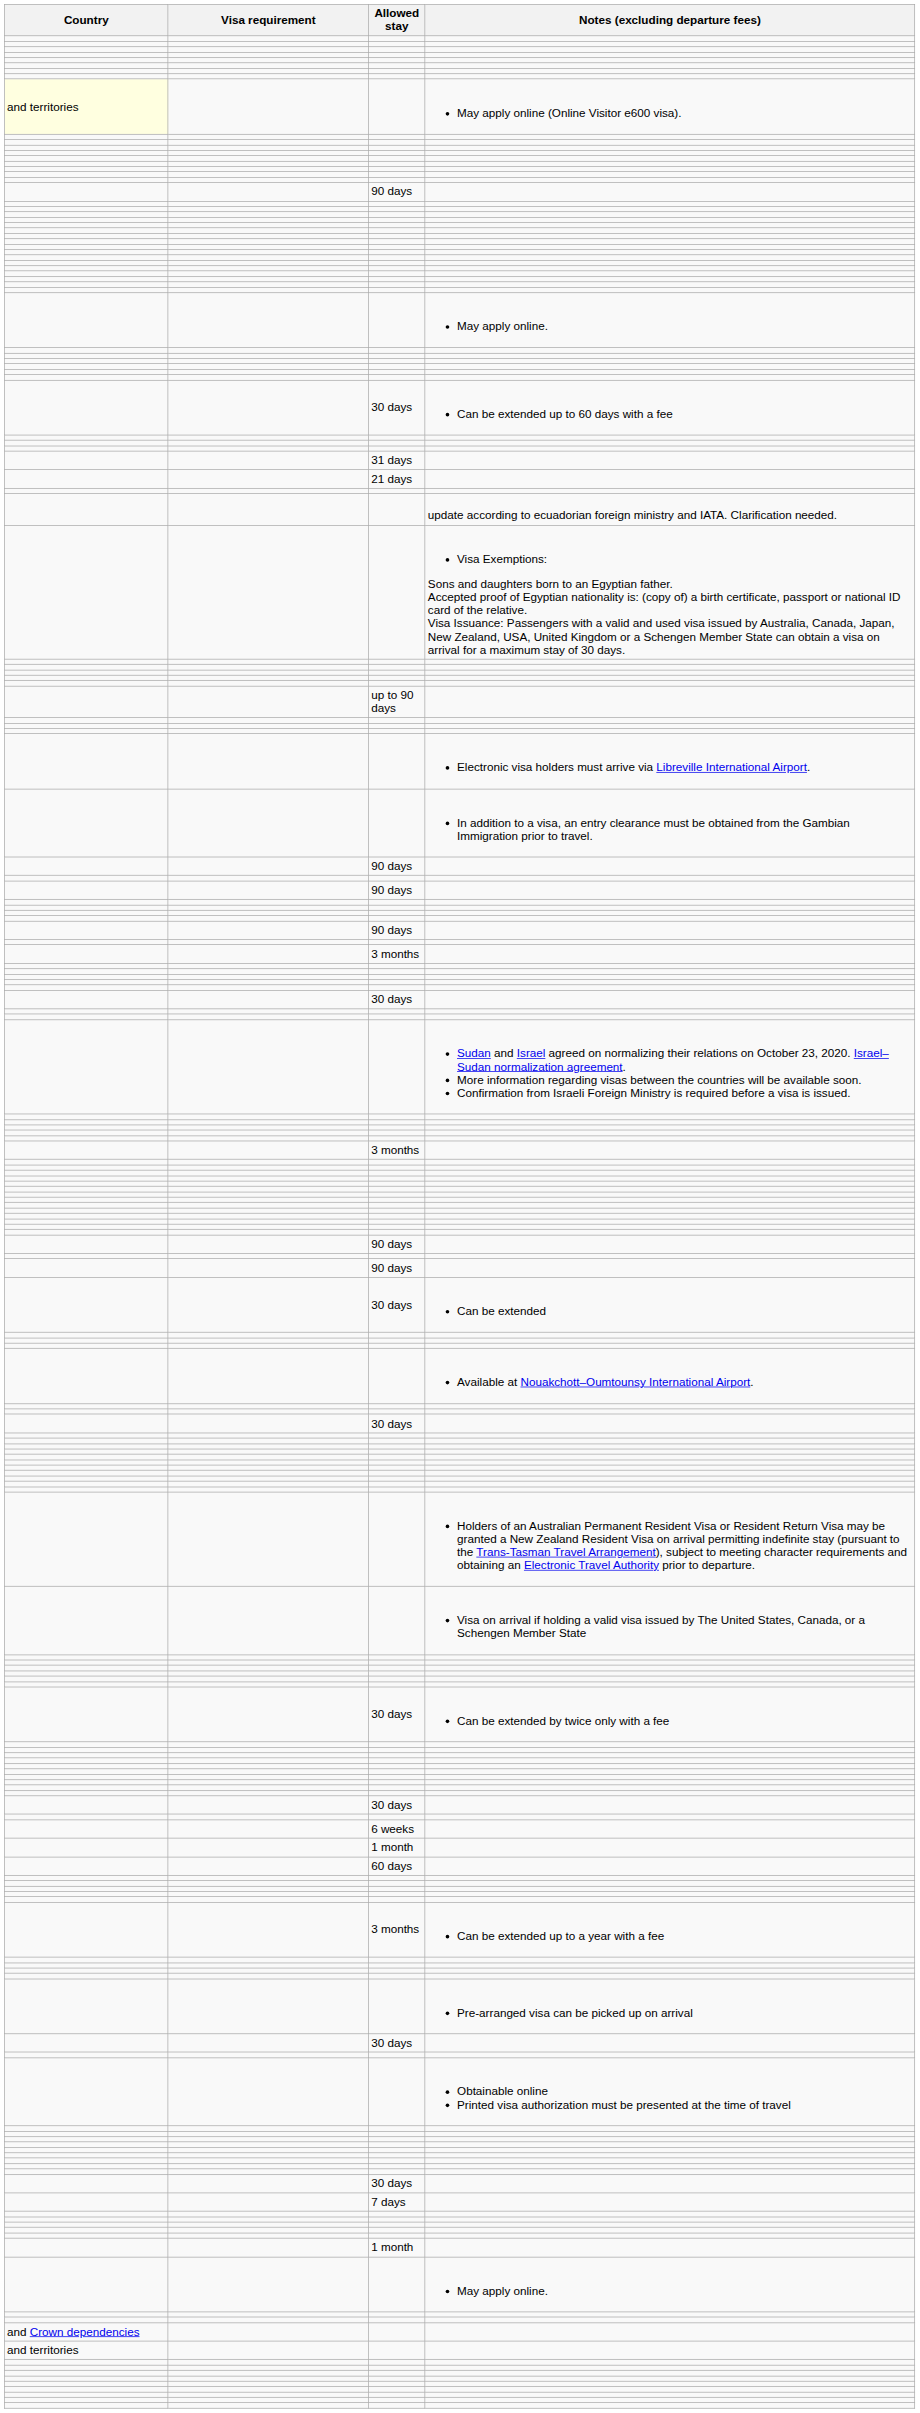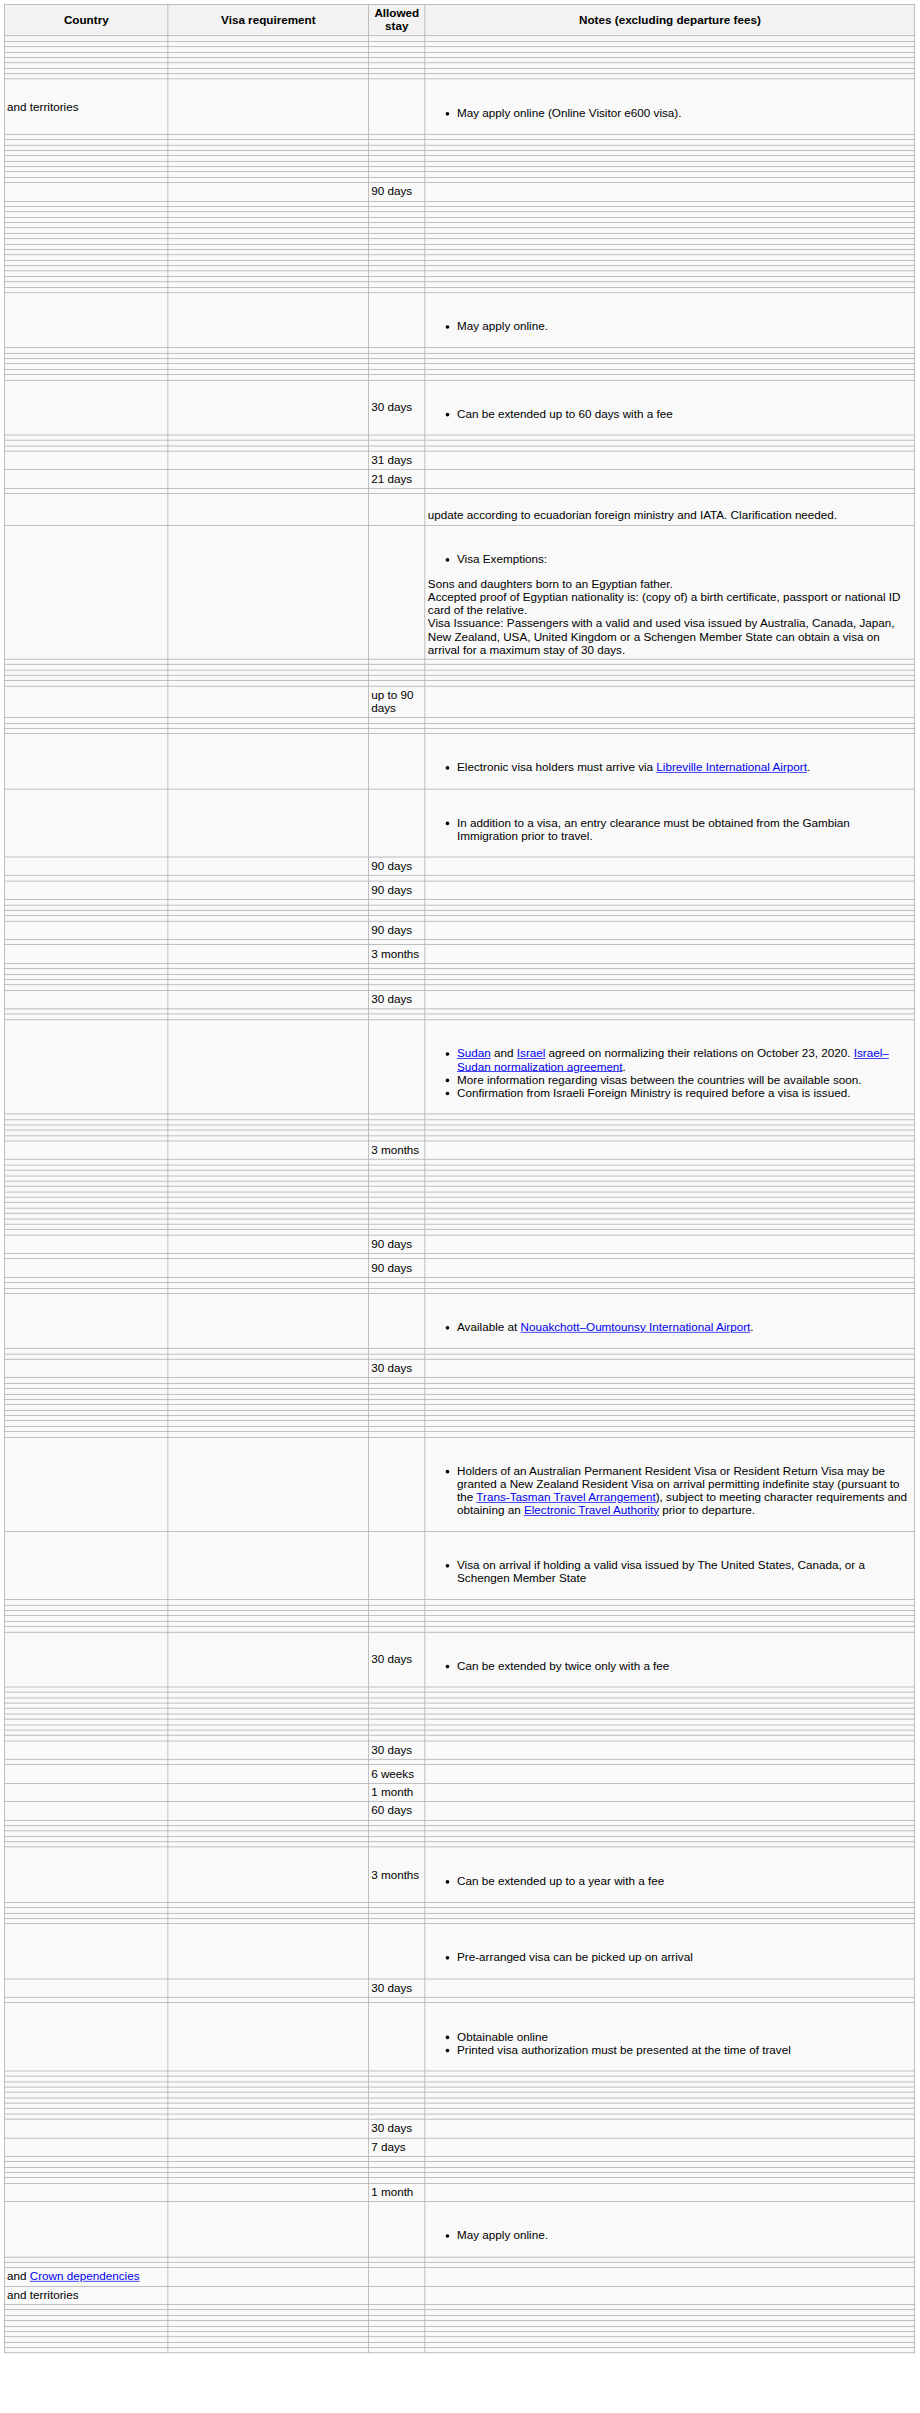(43, 106) lightyellow background -> (43, 106) no background
- row: (392, 1304)
